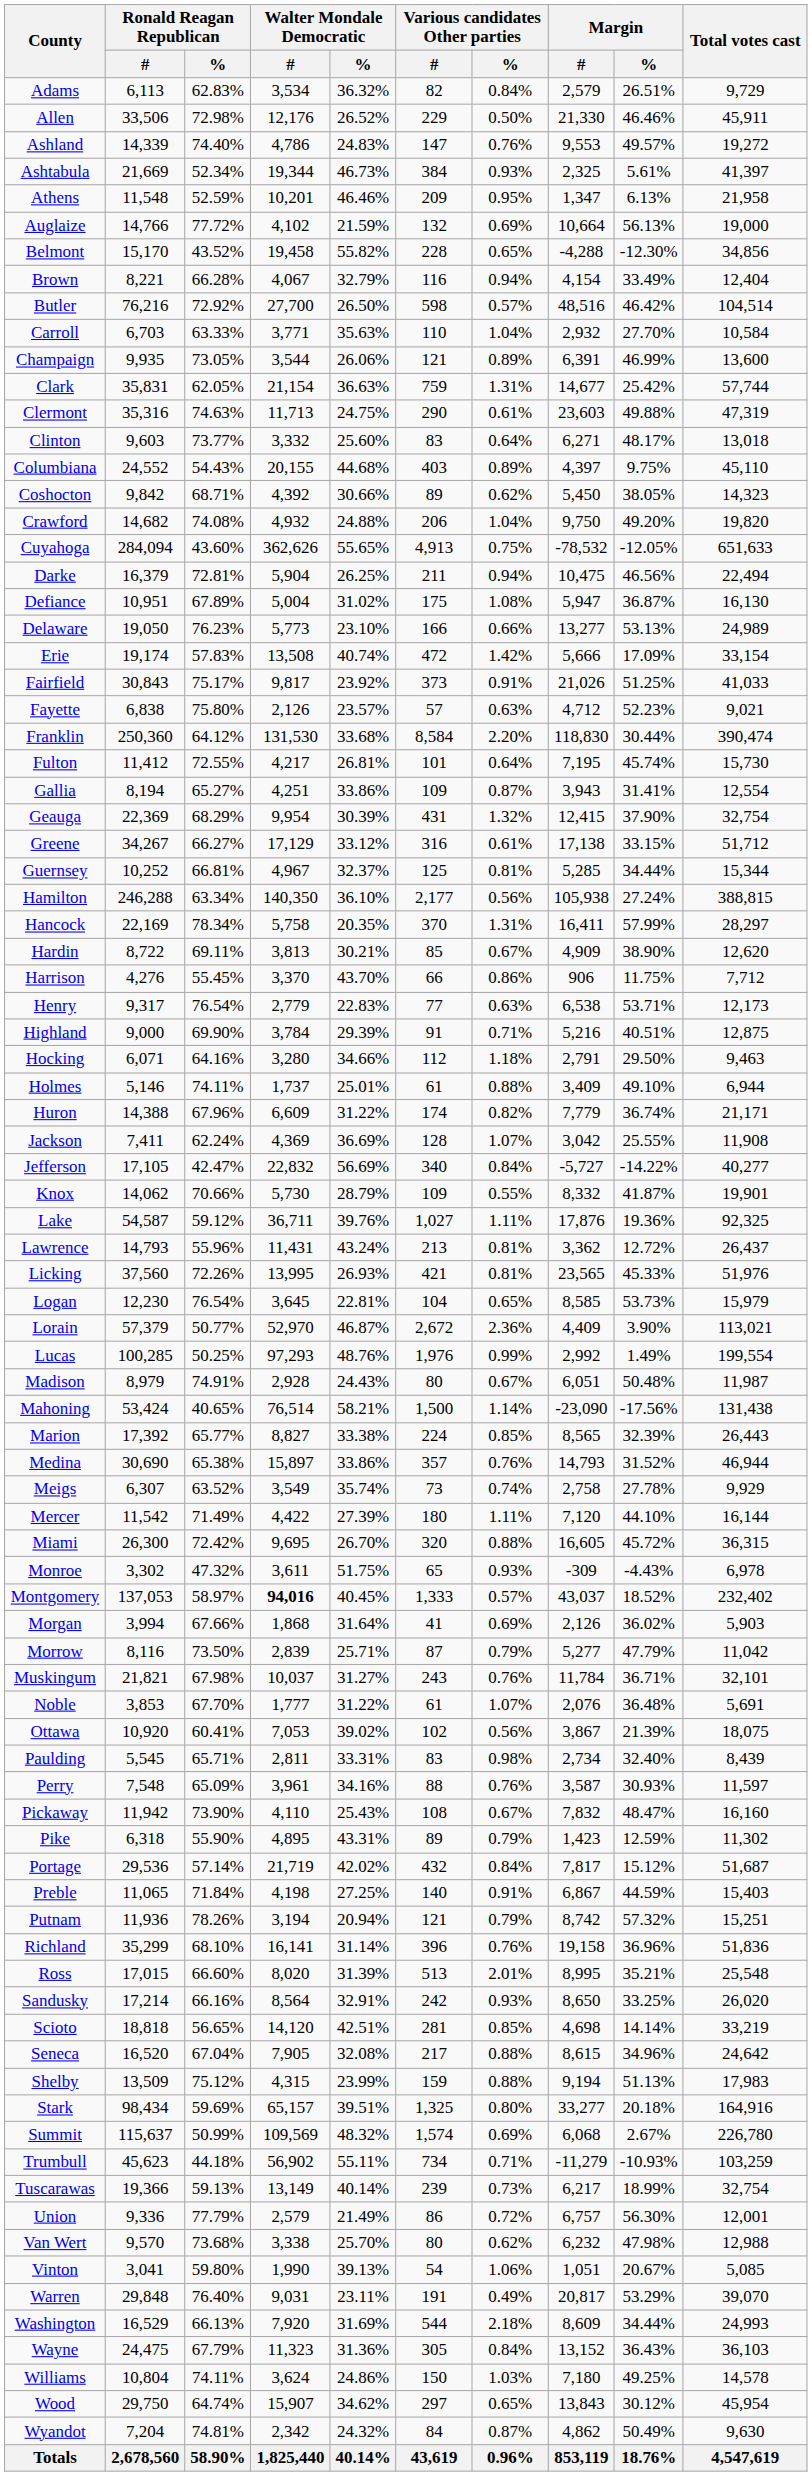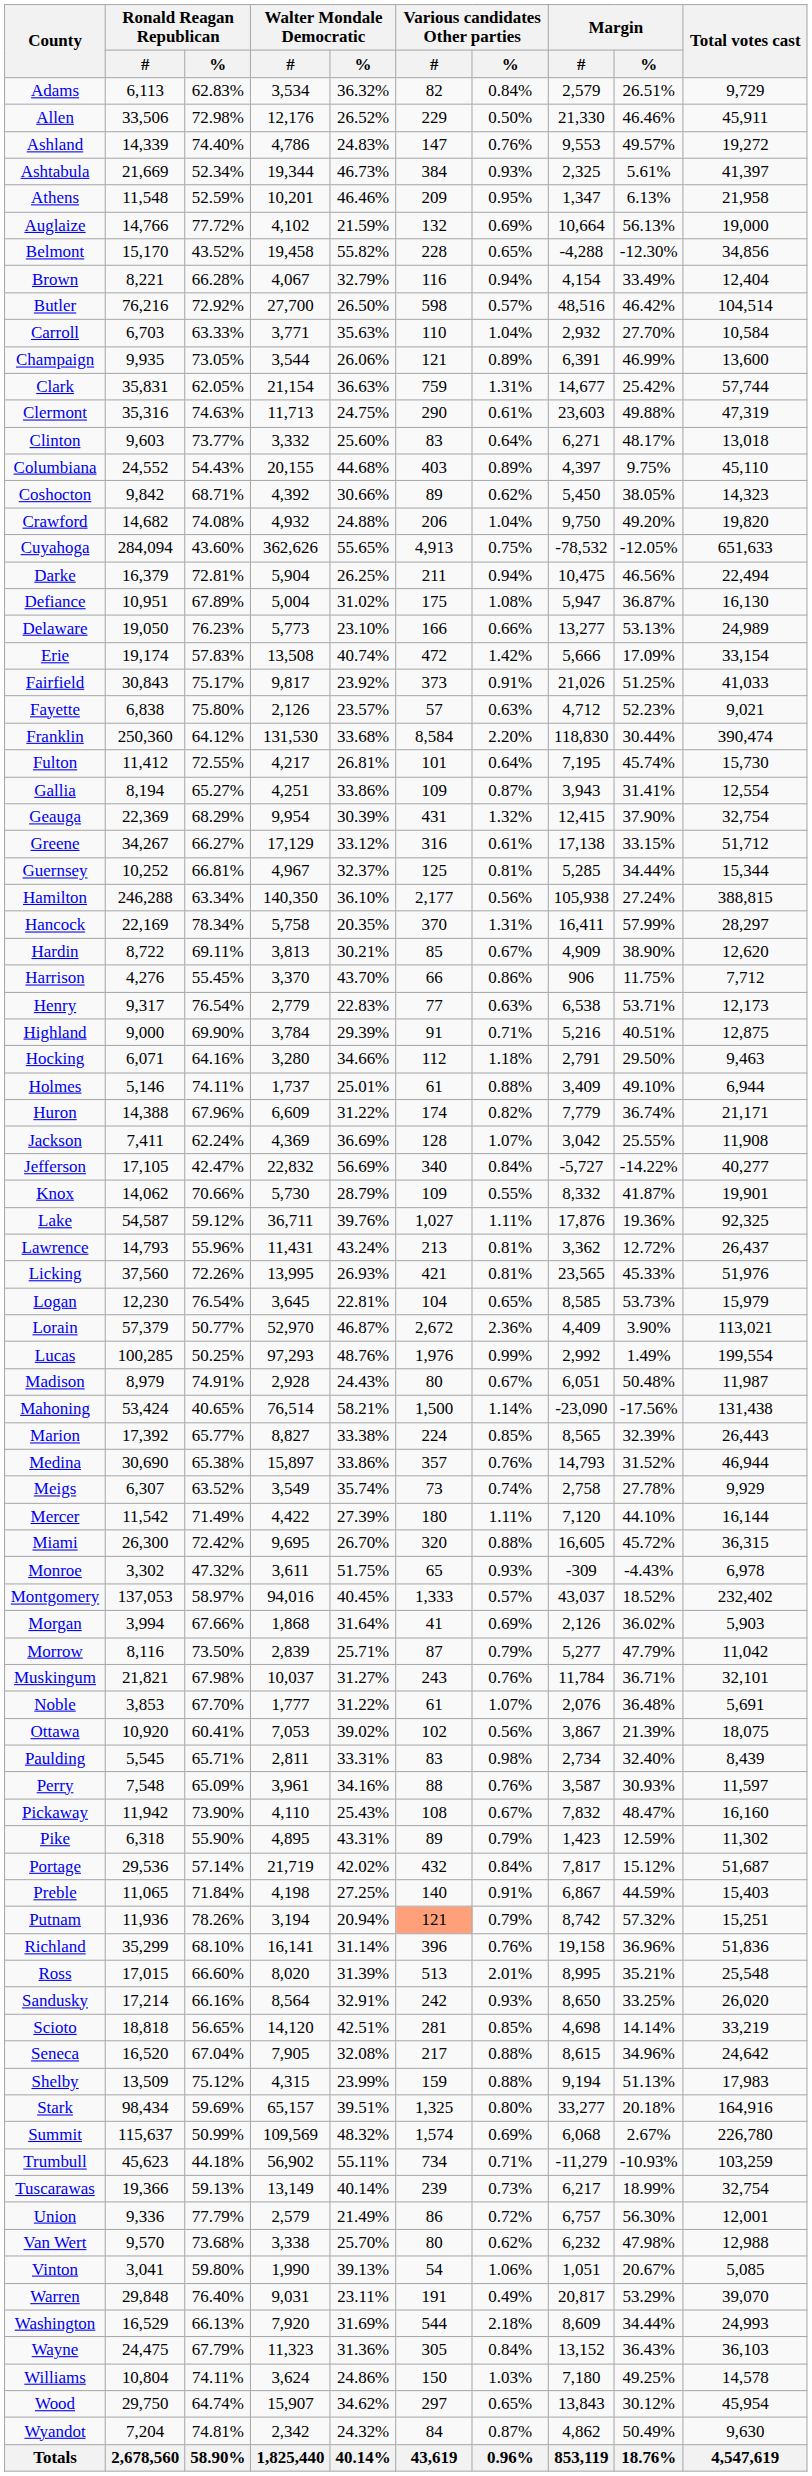(290, 1597) bold -> (290, 1597) normal
(434, 1919) no background -> (434, 1919) lightsalmon background
